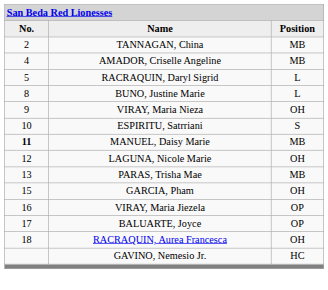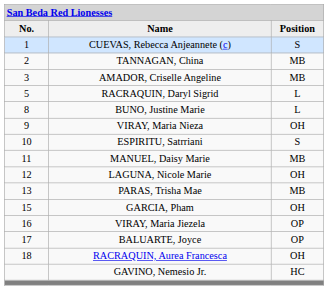+ row: (160, 45)
(27, 61) 4 -> (27, 77) 3
(27, 142) bold -> (27, 158) normal
